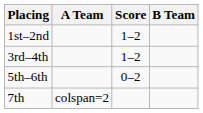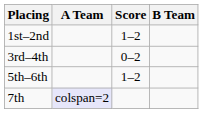(131, 56) 1–2 -> (131, 56) 0–2
(131, 77) 0–2 -> (131, 77) 1–2
(82, 98) no background -> (82, 98) lavender background
